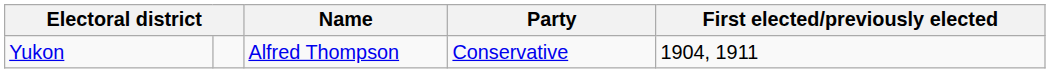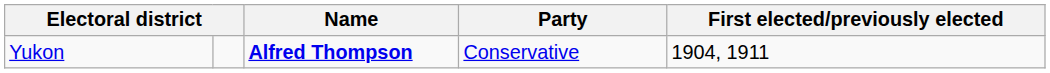(324, 51) normal -> (331, 51) bold
